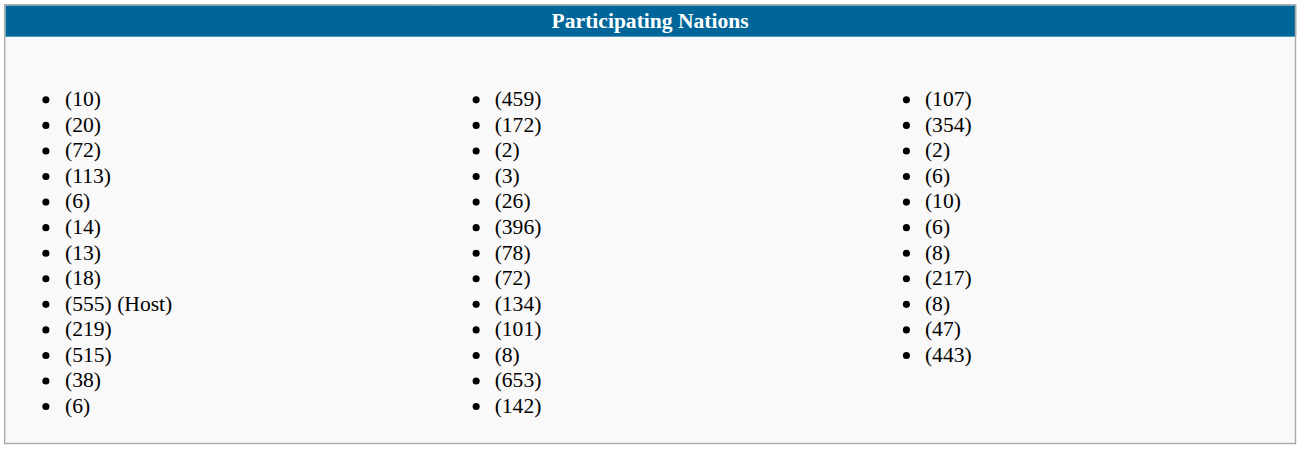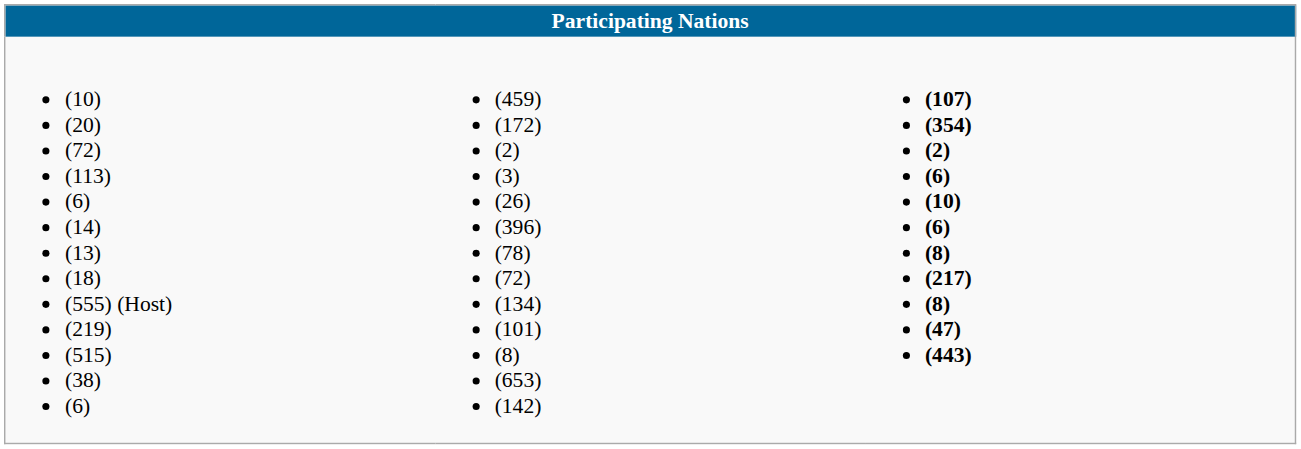(1080, 227) normal -> (1080, 227) bold
